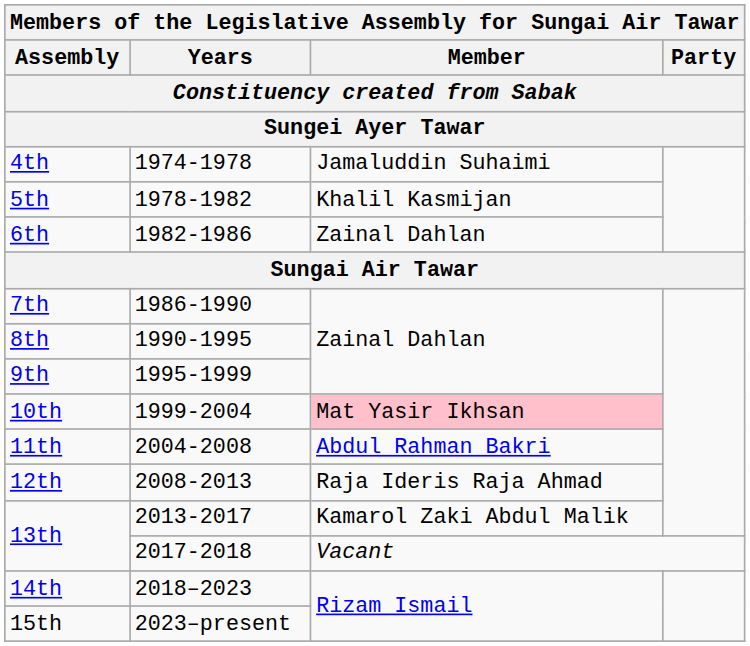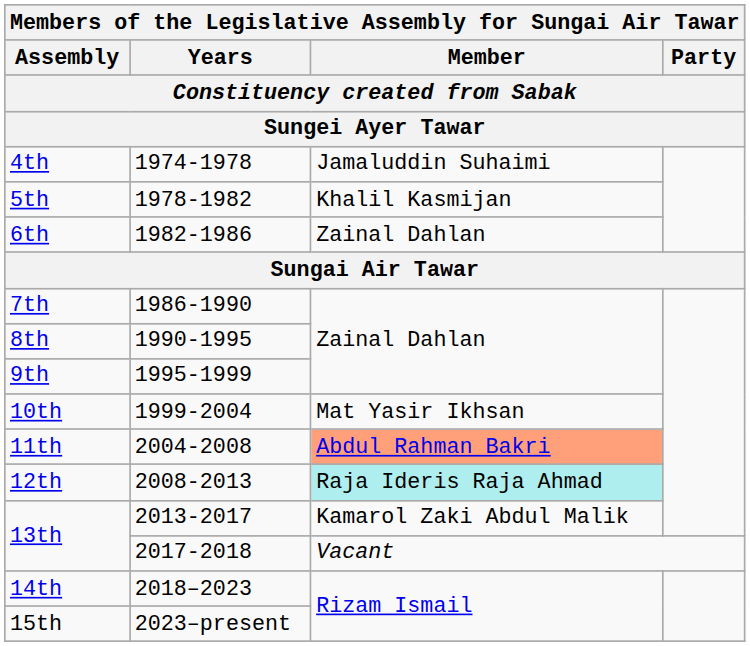(420, 412) pink background -> (420, 412) no background
(433, 447) no background -> (433, 447) lightsalmon background
(459, 483) no background -> (459, 483) paleturquoise background
